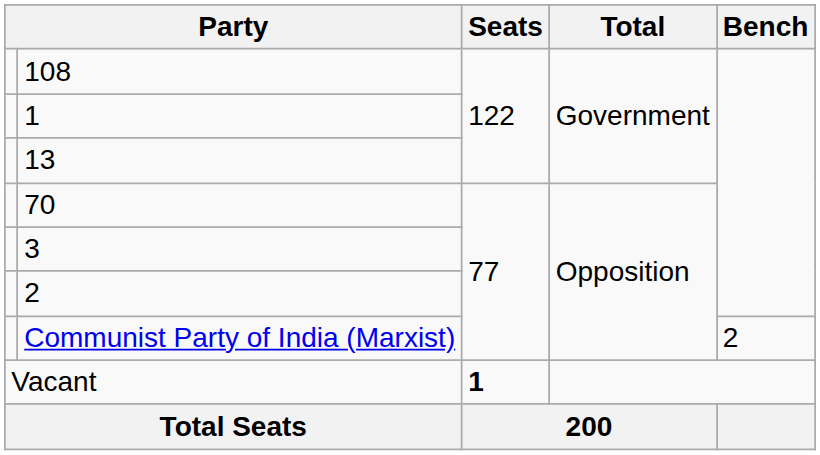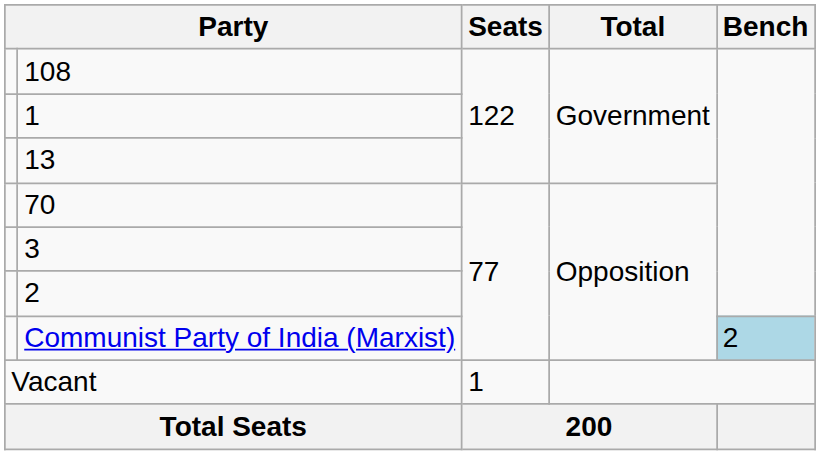(731, 337) no background -> (731, 337) lightblue background
(476, 381) bold -> (476, 381) normal
